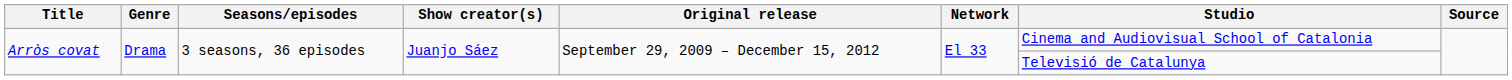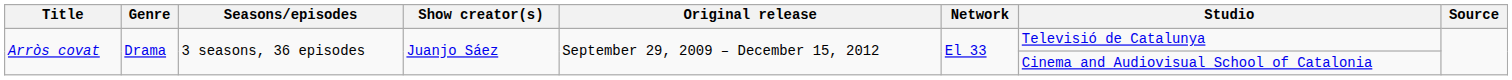(1197, 39) Cinema and Audiovisual School of Catalonia -> (1114, 39) Televisió de Catalunya
(1114, 63) Televisió de Catalunya -> (1197, 63) Cinema and Audiovisual School of Catalonia
